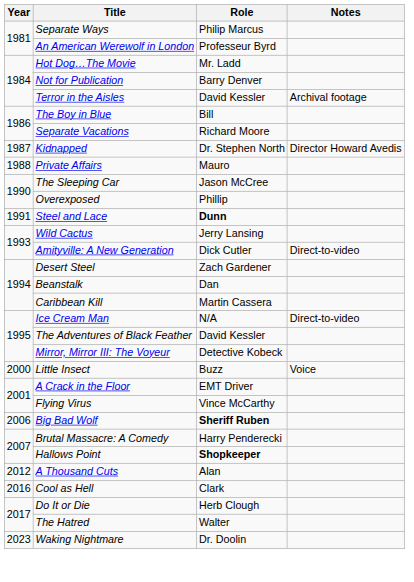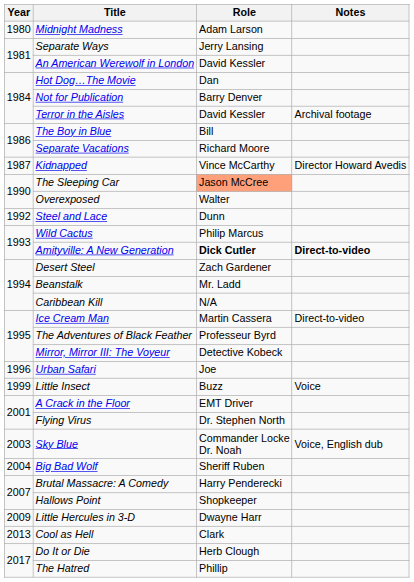+ row: (79, 30)
(231, 30) Philip Marcus -> (231, 47) Jerry Lansing
(237, 47) Professeur Byrd -> (232, 64) David Kessler
(220, 64) Mr. Ladd -> (209, 81) Dan
(242, 149) Dr. Stephen North -> (237, 166) Vince McCarthy
- row: (69, 166)
(234, 183) no background -> (234, 183) lightsalmon background
(213, 200) Phillip -> (214, 200) Walter
(19, 217) 1991 -> (19, 217) 1992
(213, 217) bold -> (212, 217) normal
(231, 234) Jerry Lansing -> (231, 234) Philip Marcus
(225, 251) normal -> (227, 251) bold
(325, 251) normal -> (332, 251) bold
(209, 285) Dan -> (220, 285) Mr. Ladd
(235, 302) Martin Cassera -> (208, 302) N/A
(208, 319) N/A -> (235, 319) Martin Cassera
(232, 336) David Kessler -> (237, 336) Professeur Byrd
+ row: (66, 370)
(19, 370) 2000 -> (19, 387) 1999
(237, 404) Vince McCarthy -> (242, 421) Dr. Stephen North
+ row: (57, 444)
(19, 421) 2006 -> (19, 467) 2004
(234, 421) bold -> (232, 467) normal
(230, 455) bold -> (228, 501) normal
+ row: (85, 518)
- row: (77, 472)
(19, 489) 2016 -> (19, 535) 2013
(214, 523) Walter -> (213, 569) Phillip
- row: (80, 540)
